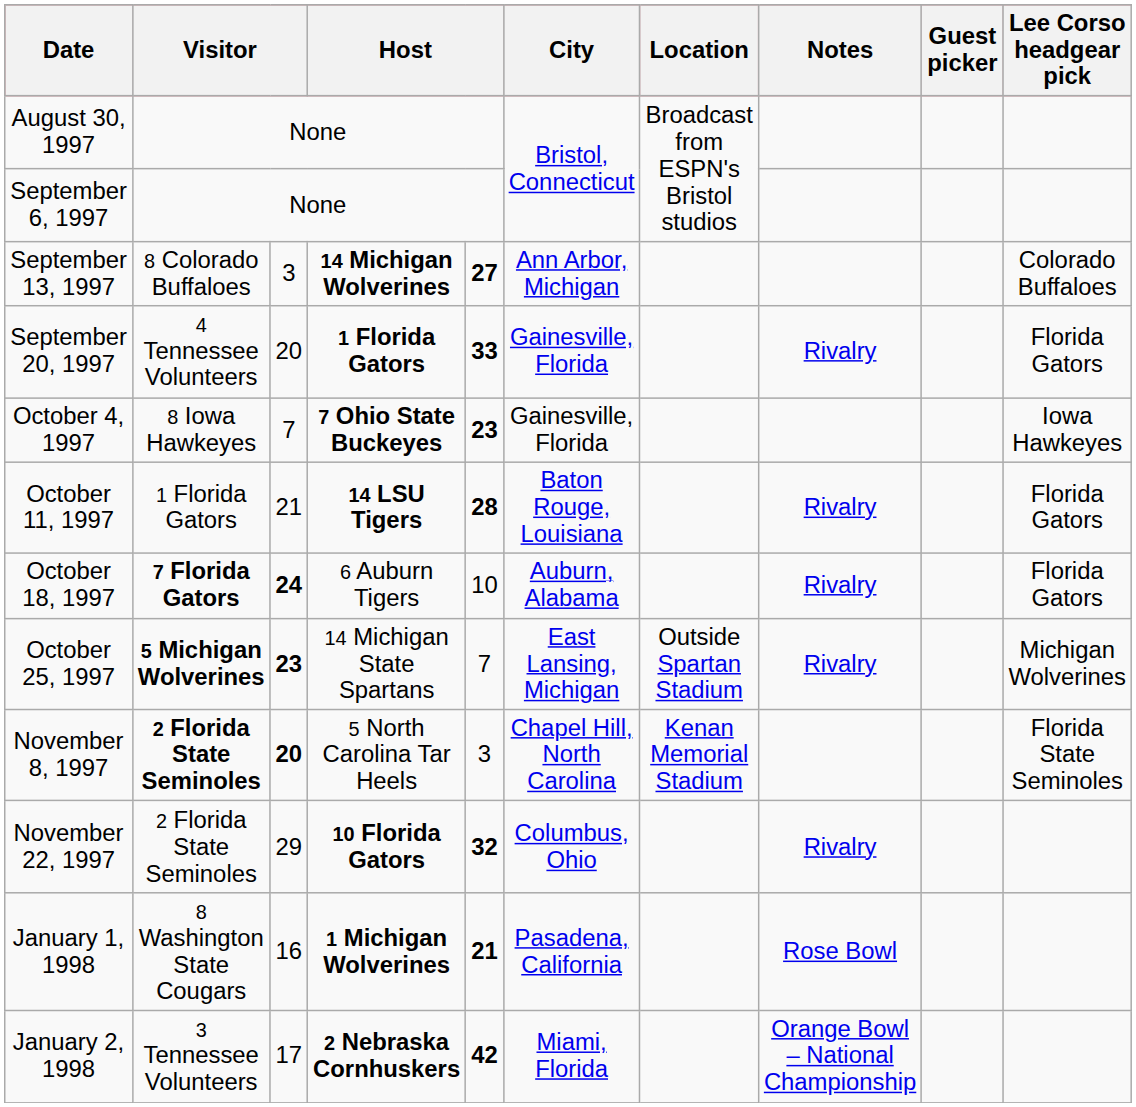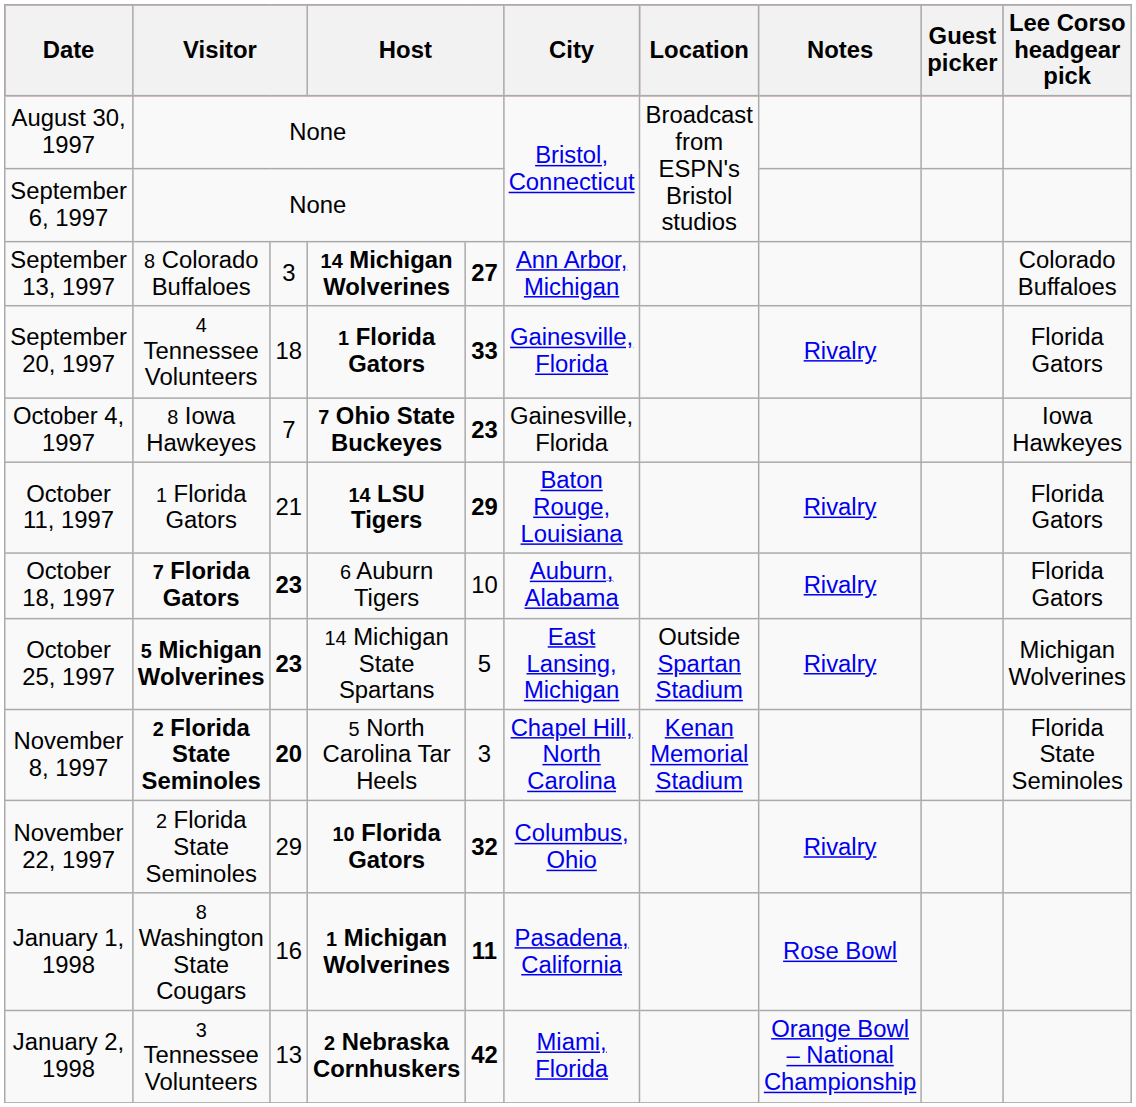(289, 351) 20 -> (289, 351) 18
(484, 507) 28 -> (484, 507) 29
(289, 585) 24 -> (289, 585) 23
(484, 663) 7 -> (484, 663) 5
(484, 951) 21 -> (484, 951) 11
(289, 1056) 17 -> (289, 1056) 13
